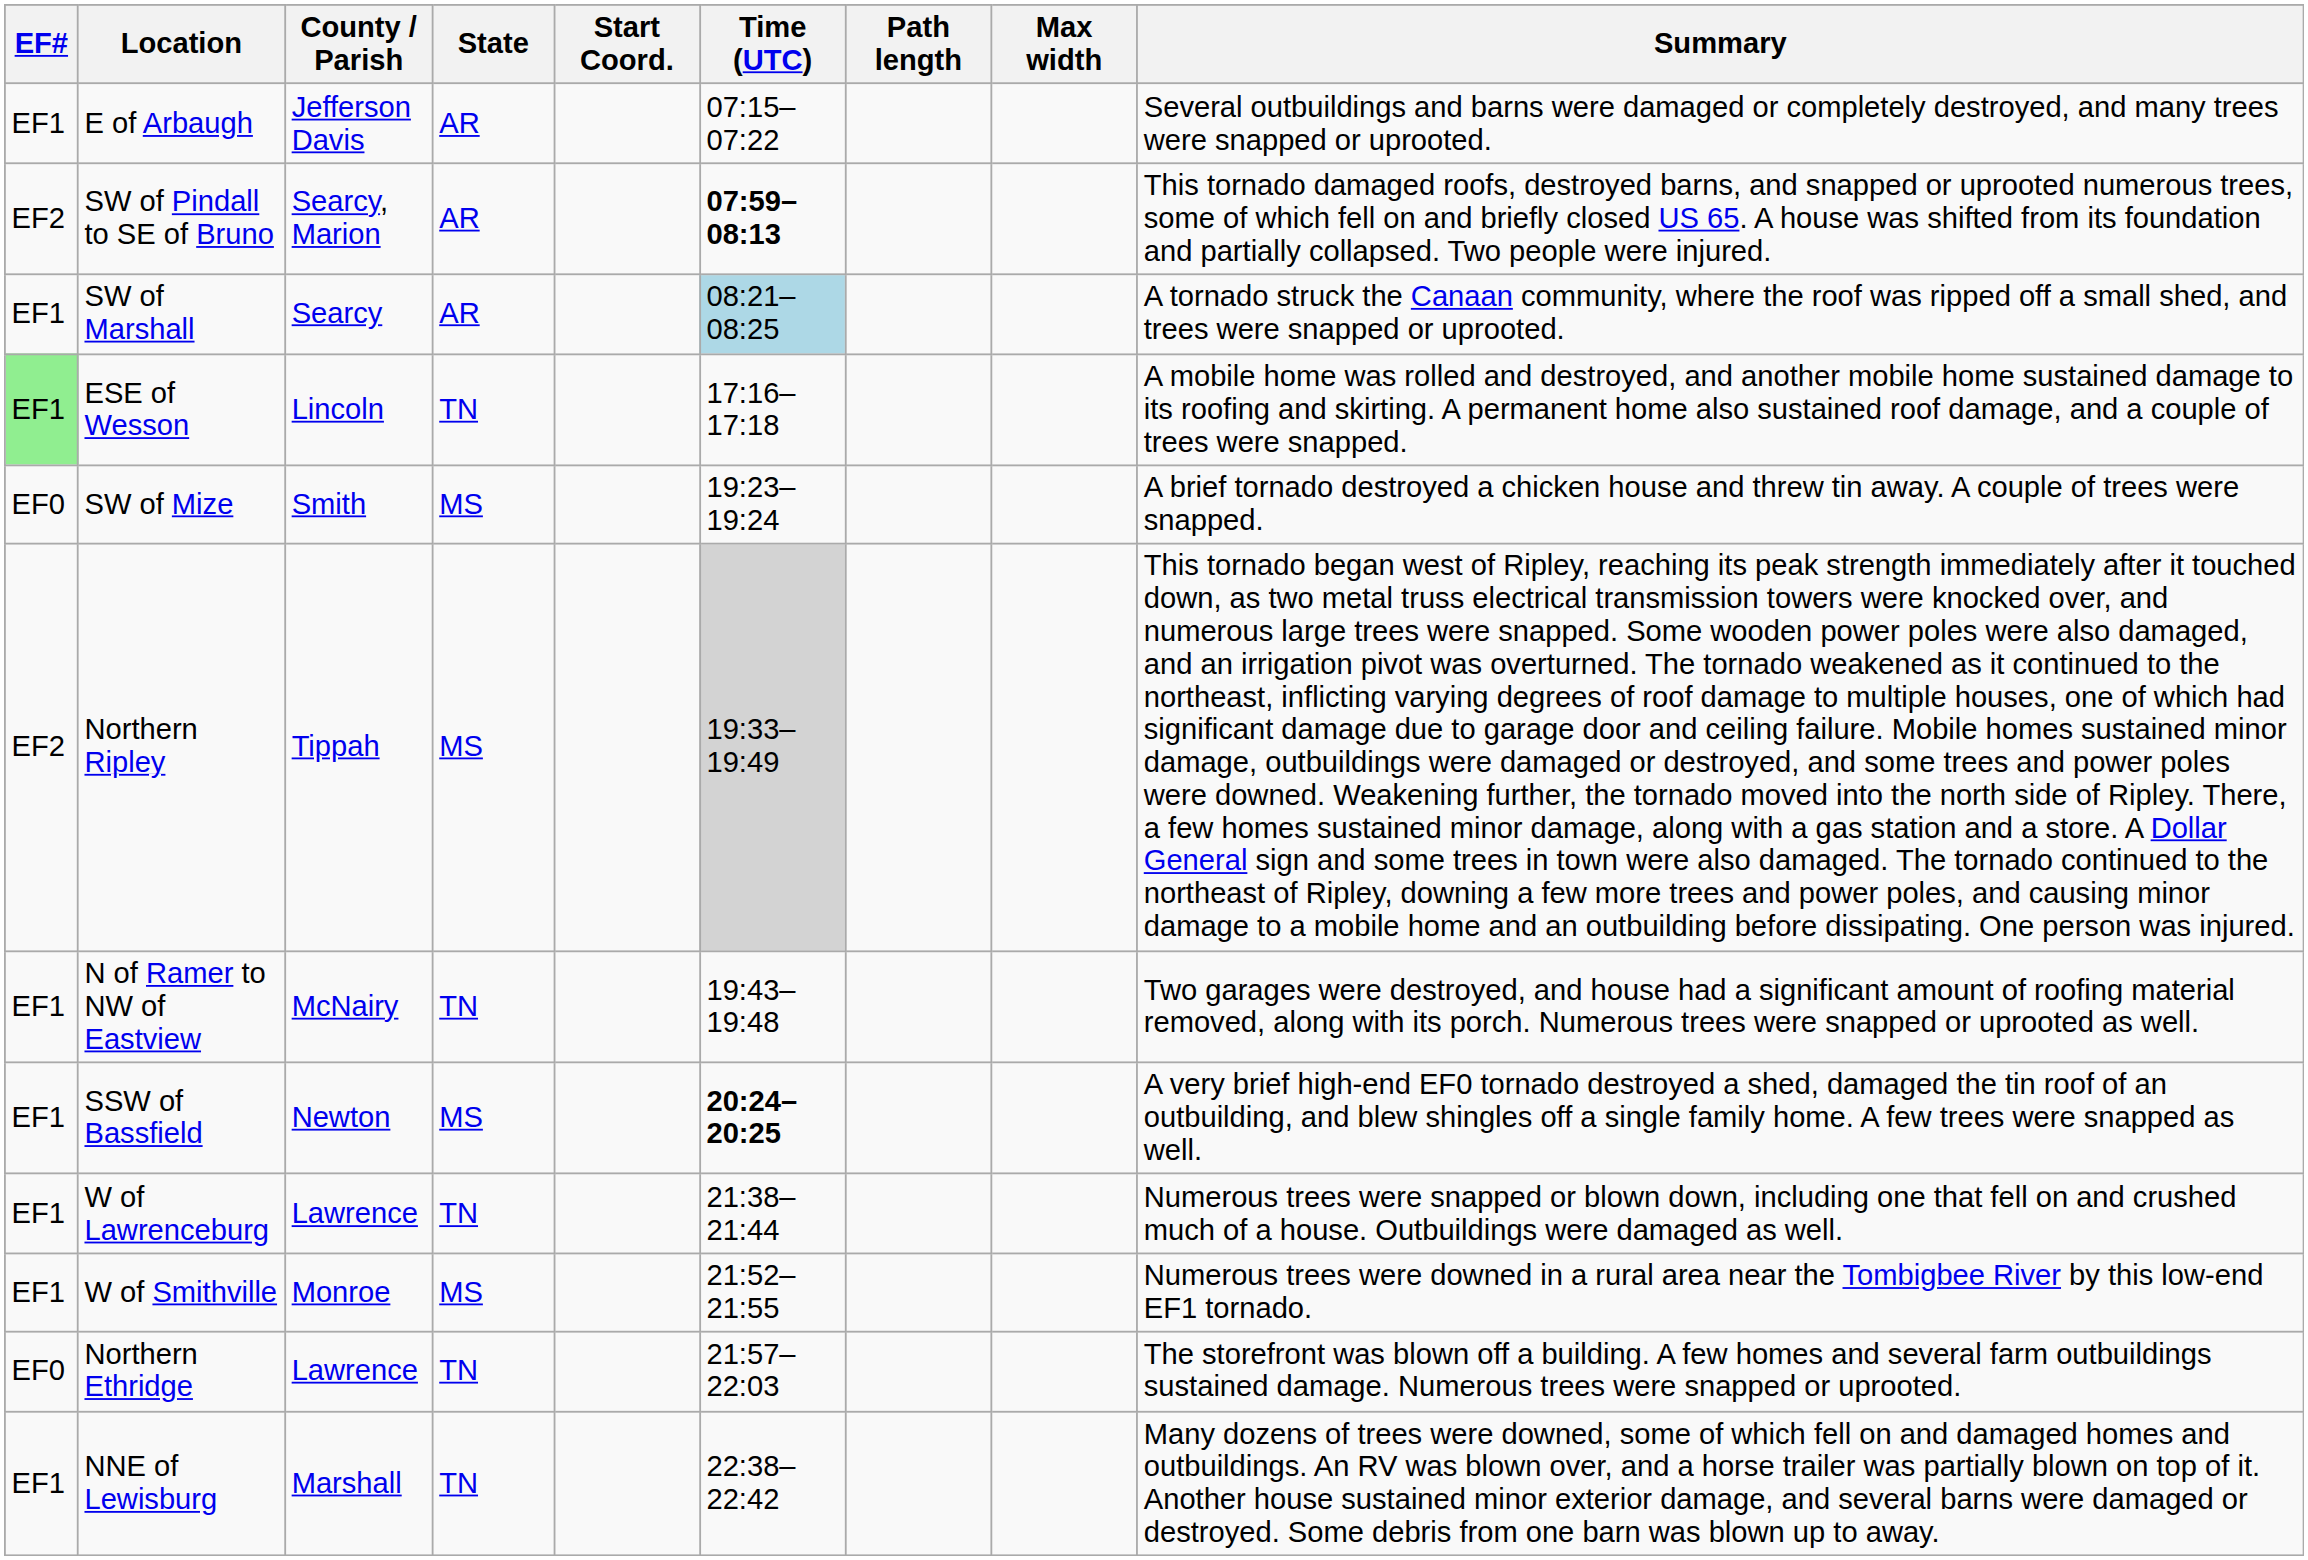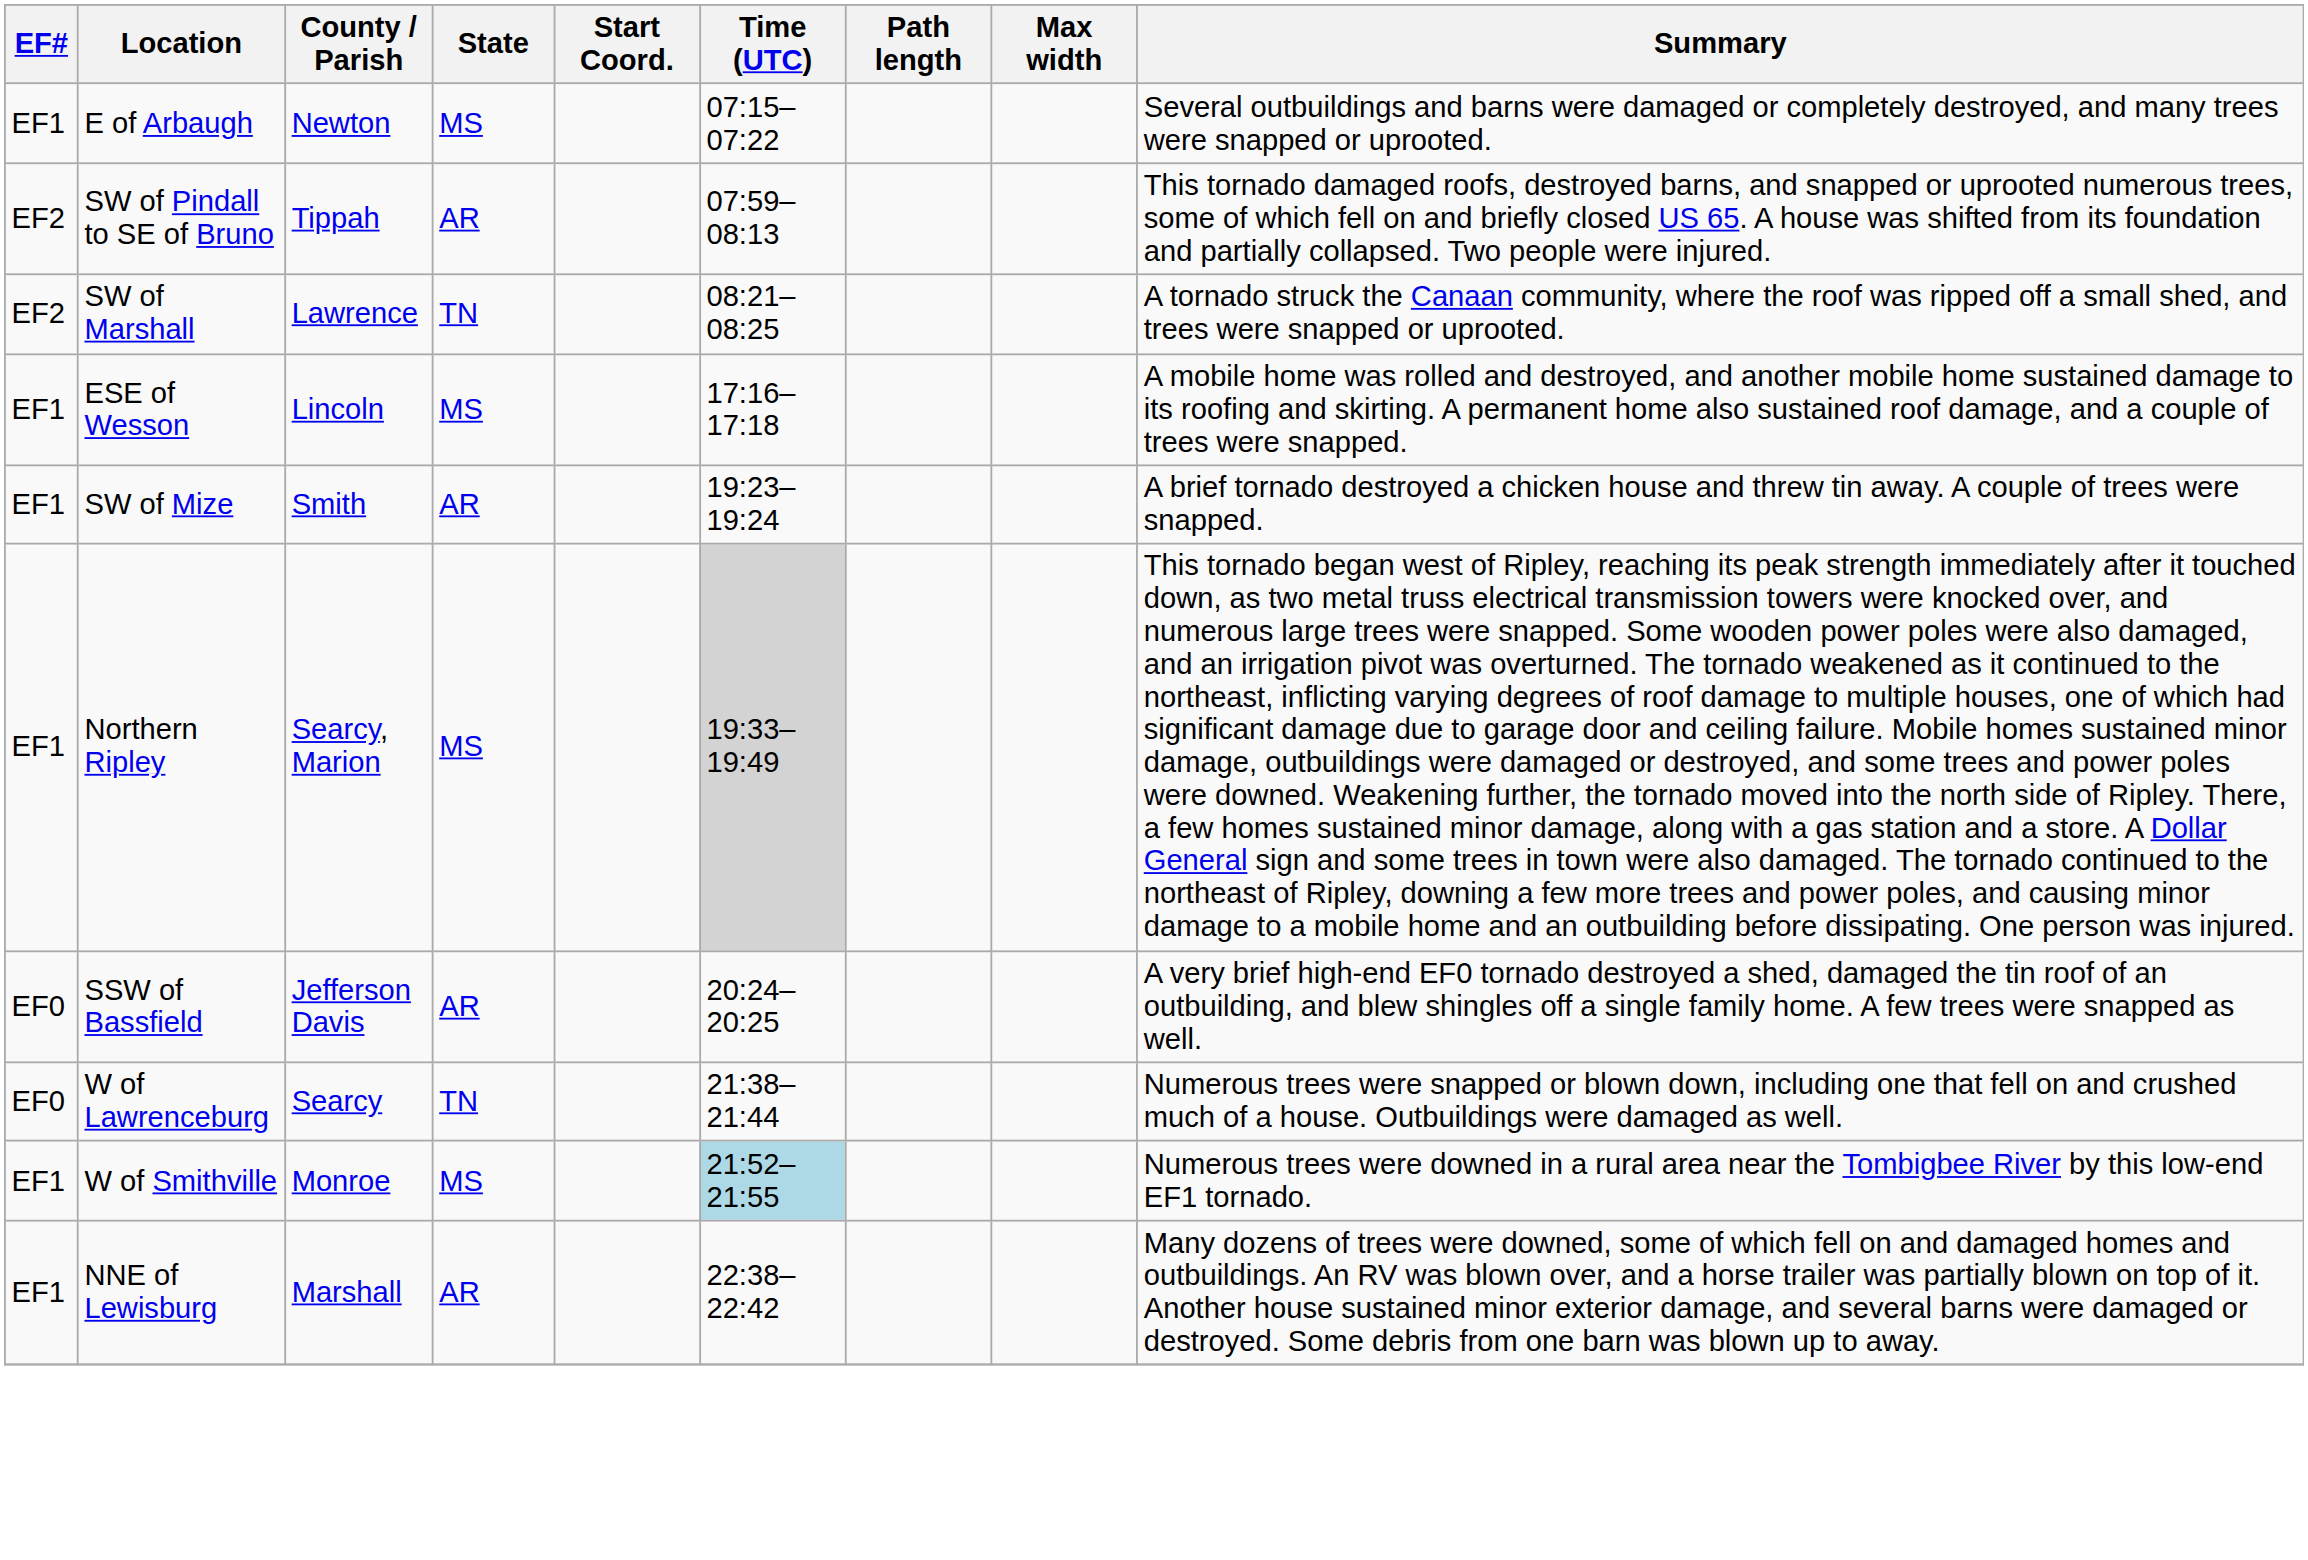(351, 122) Jefferson Davis -> (341, 122) Newton
(459, 122) AR -> (461, 122) MS
(340, 218) Searcy, Marion -> (336, 218) Tippah
(752, 218) bold -> (751, 218) normal
(38, 313) EF1 -> (38, 313) EF2
(337, 313) Searcy -> (355, 313) Lawrence
(459, 313) AR -> (459, 313) TN
(751, 313) lightblue background -> (751, 313) no background
(38, 408) lightgreen background -> (38, 408) no background
(459, 408) TN -> (461, 408) MS
(38, 504) EF0 -> (38, 504) EF1
(461, 504) MS -> (459, 504) AR
(38, 746) EF2 -> (38, 746) EF1
(336, 746) Tippah -> (340, 746) Searcy, Marion
- row: (175, 1006)
(38, 1117) EF1 -> (38, 1006) EF0
(341, 1117) Newton -> (351, 1006) Jefferson Davis
(461, 1117) MS -> (459, 1006) AR
(752, 1117) bold -> (751, 1006) normal
(38, 1213) EF1 -> (38, 1101) EF0
(355, 1213) Lawrence -> (337, 1101) Searcy
(751, 1292) no background -> (751, 1180) lightblue background
- row: (141, 1370)
(459, 1482) TN -> (459, 1292) AR
